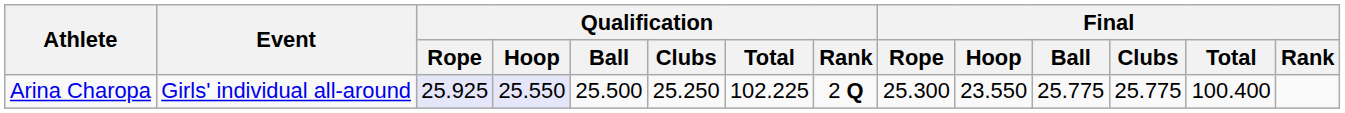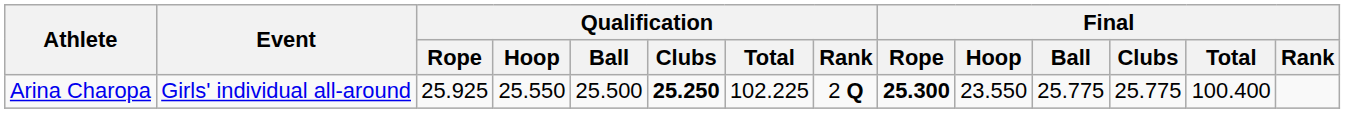(455, 92) lavender background -> (455, 92) no background
(532, 92) lavender background -> (532, 92) no background
(686, 92) normal -> (686, 92) bold
(916, 92) normal -> (916, 92) bold
